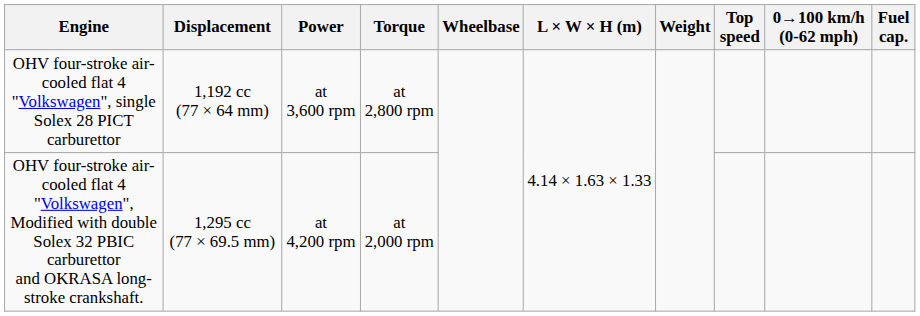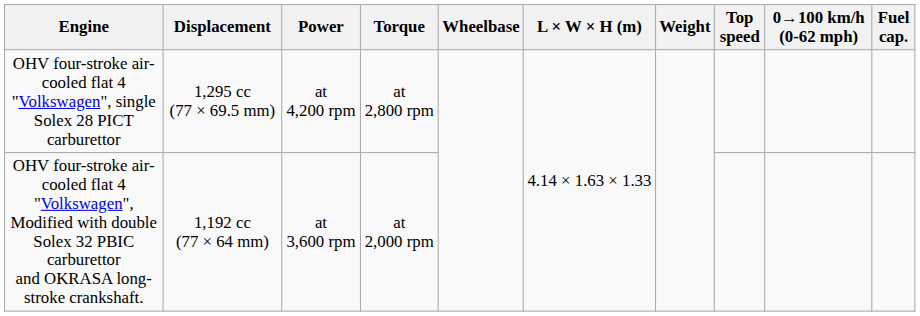(222, 101) 1,192 cc (77 × 64 mm) -> (222, 101) 1,295 cc (77 × 69.5 mm)
(321, 101) at 3,600 rpm -> (321, 101) at 4,200 rpm
(222, 231) 1,295 cc (77 × 69.5 mm) -> (222, 231) 1,192 cc (77 × 64 mm)
(321, 231) at 4,200 rpm -> (321, 231) at 3,600 rpm
